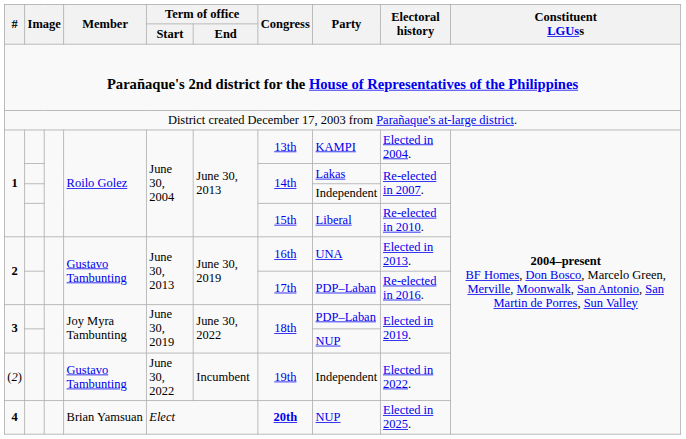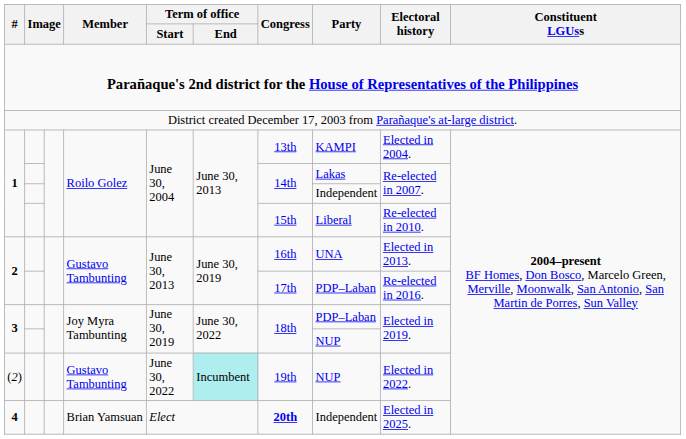(223, 376) no background -> (223, 376) paleturquoise background
(346, 376) Independent -> (328, 376) NUP
(328, 417) NUP -> (346, 417) Independent
